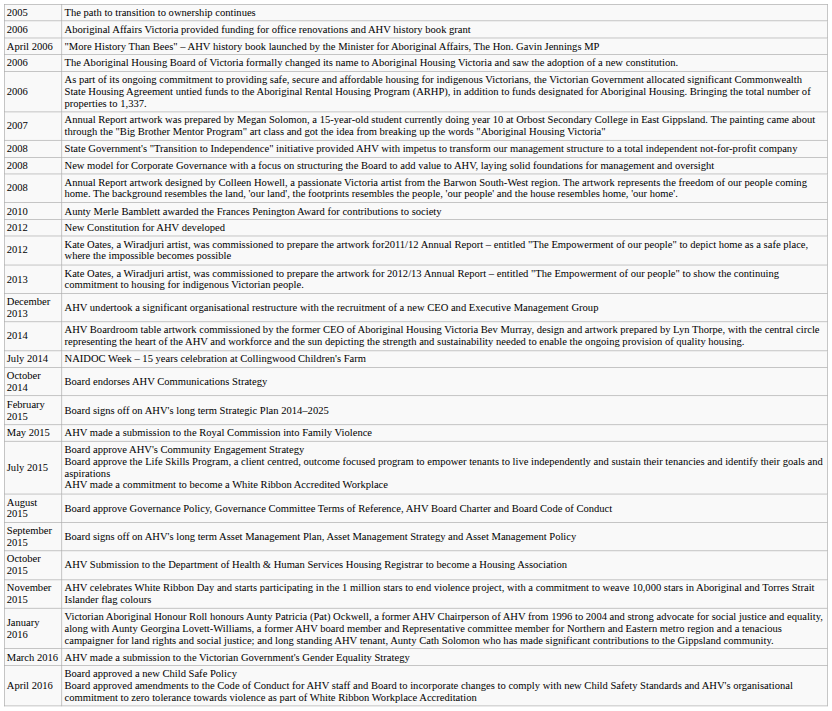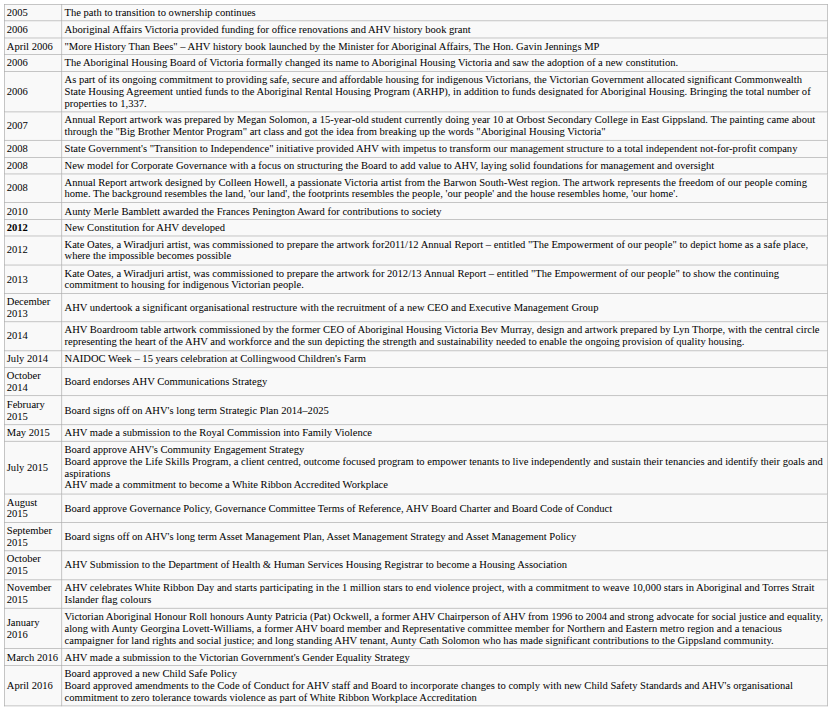(17, 227) normal -> (17, 227) bold
